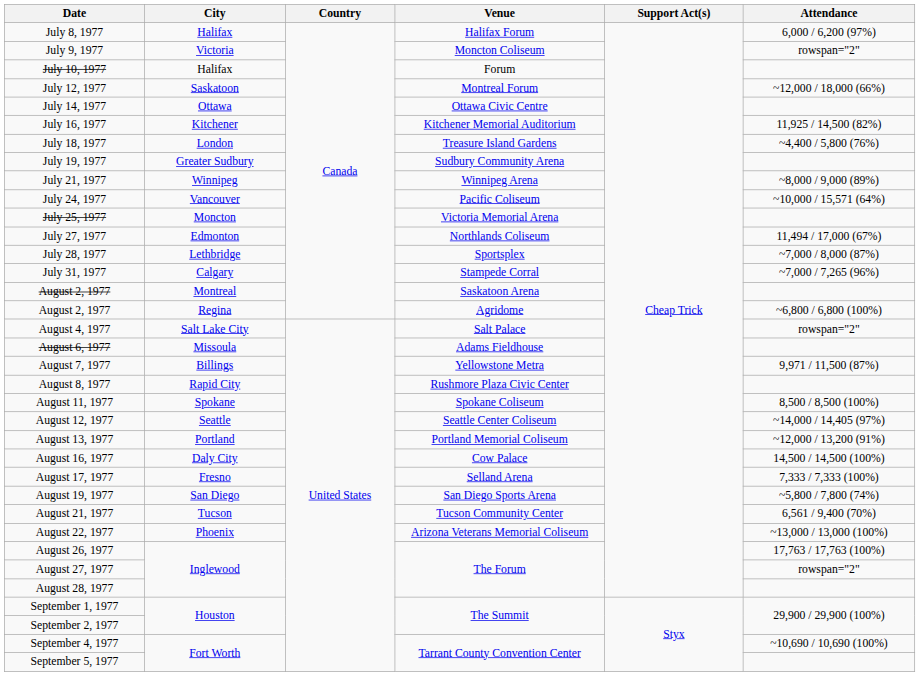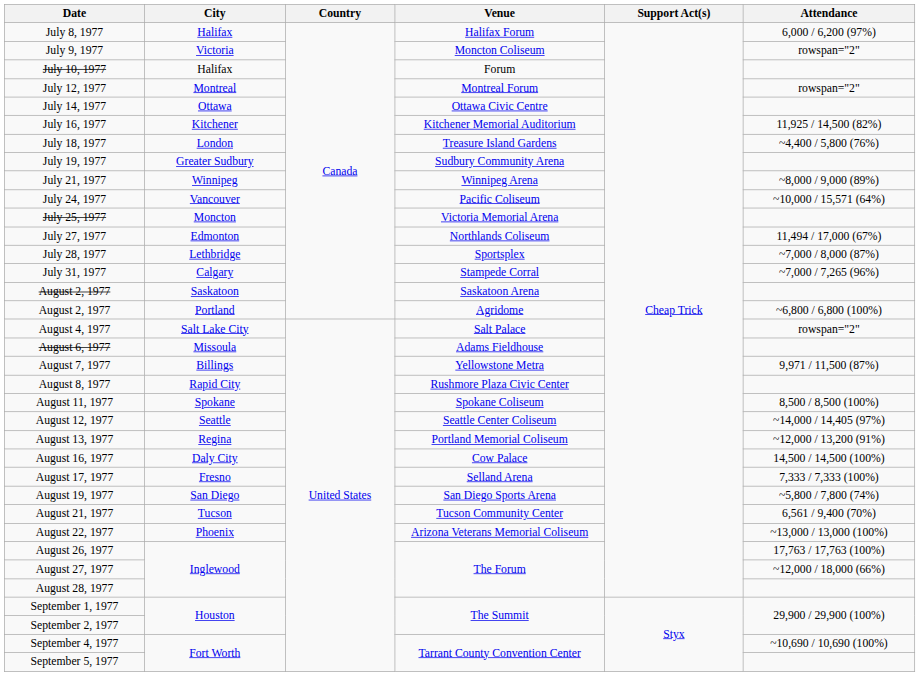(215, 87) Saskatoon -> (215, 87) Montreal
(829, 87) ~12,000 / 18,000 (66%) -> (829, 87) rowspan="2"
(215, 291) Montreal -> (215, 291) Saskatoon
(215, 310) Regina -> (215, 310) Portland
(215, 439) Portland -> (215, 439) Regina
(829, 569) rowspan="2" -> (829, 569) ~12,000 / 18,000 (66%)
